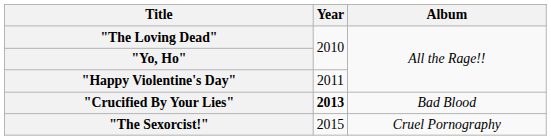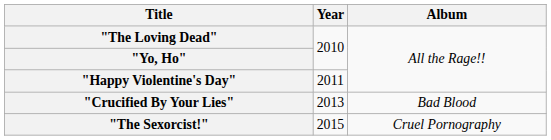(330, 102) bold -> (330, 102) normal
